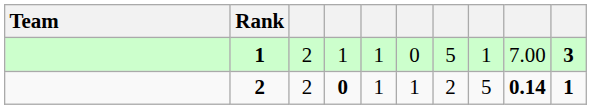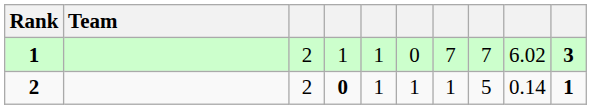columns swapped: (260, 21) <-> (34, 21)
(450, 54) 5 -> (450, 54) 7
(486, 54) 1 -> (486, 54) 7
(527, 54) 7.00 -> (527, 54) 6.02
(450, 87) 2 -> (450, 87) 1
(527, 87) bold -> (527, 87) normal
